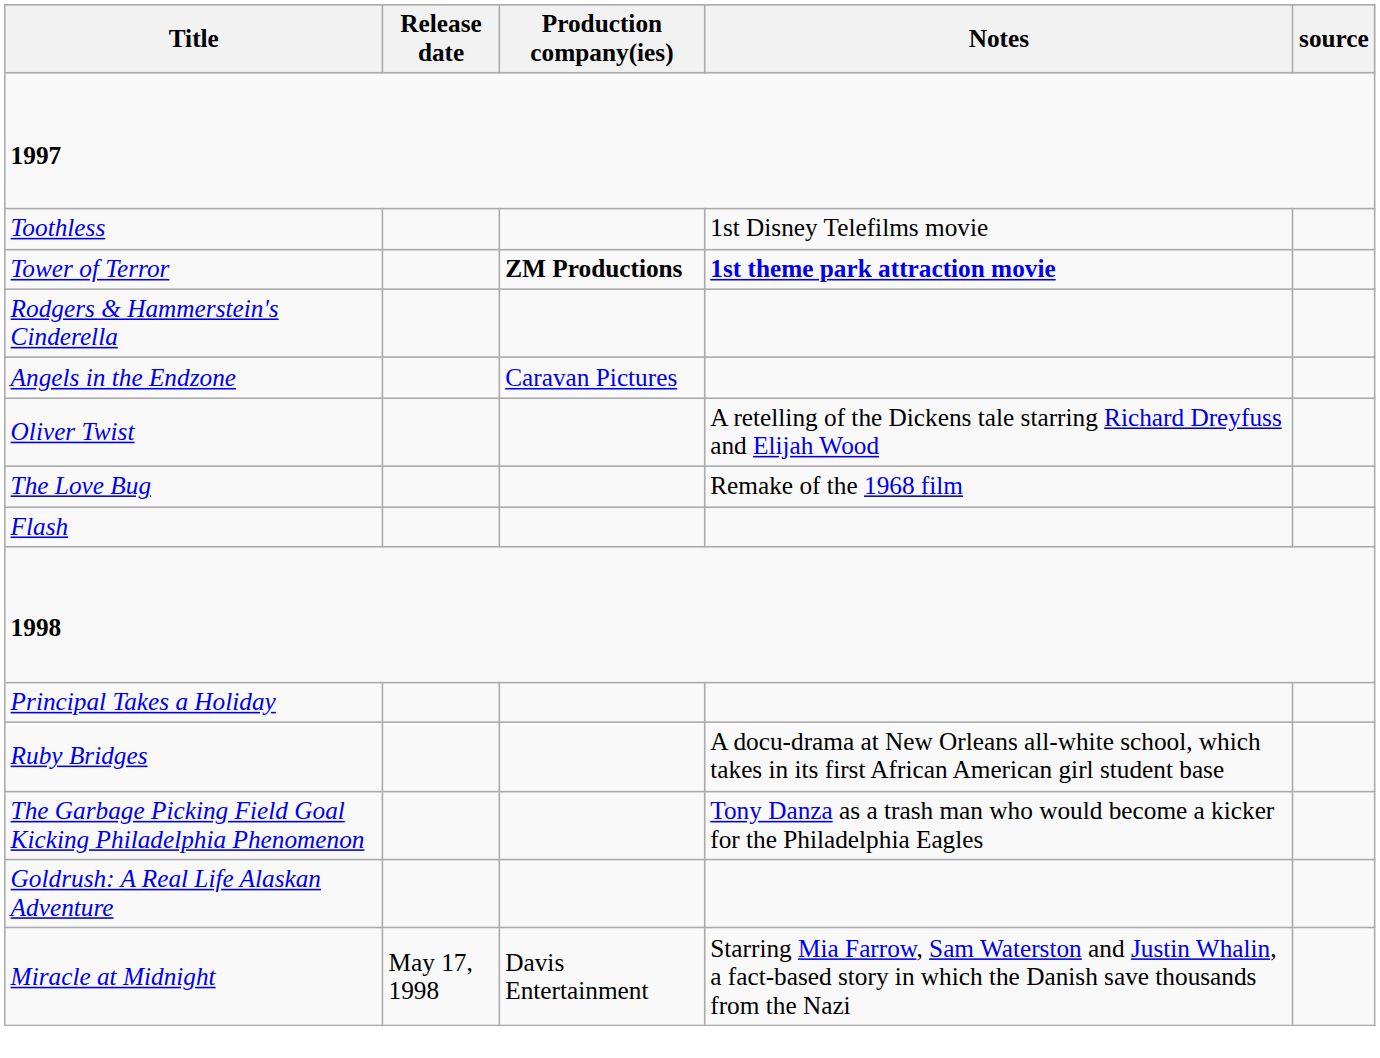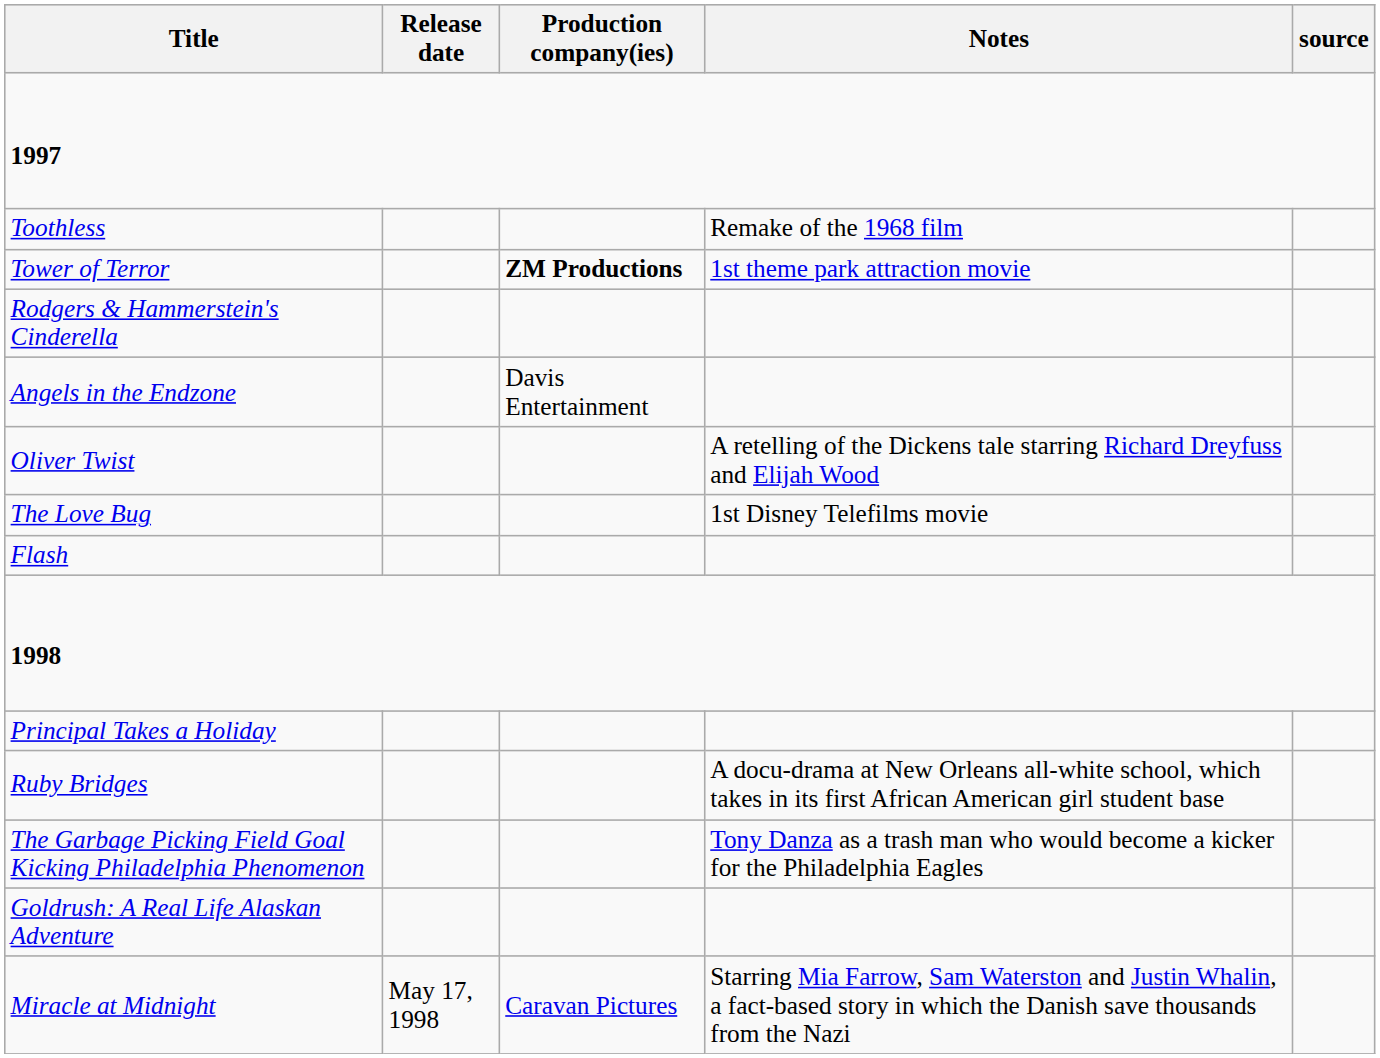(849, 228) 1st Disney Telefilms movie -> (837, 228) Remake of the 1968 film
(883, 268) bold -> (870, 268) normal
(591, 377) Caravan Pictures -> (577, 391) Davis Entertainment
(837, 486) Remake of the 1968 film -> (849, 514) 1st Disney Telefilms movie
(577, 976) Davis Entertainment -> (591, 1004) Caravan Pictures
